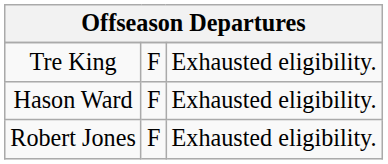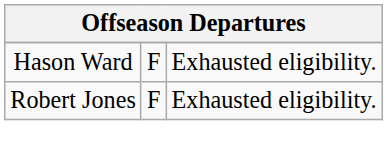- row: (73, 61)
